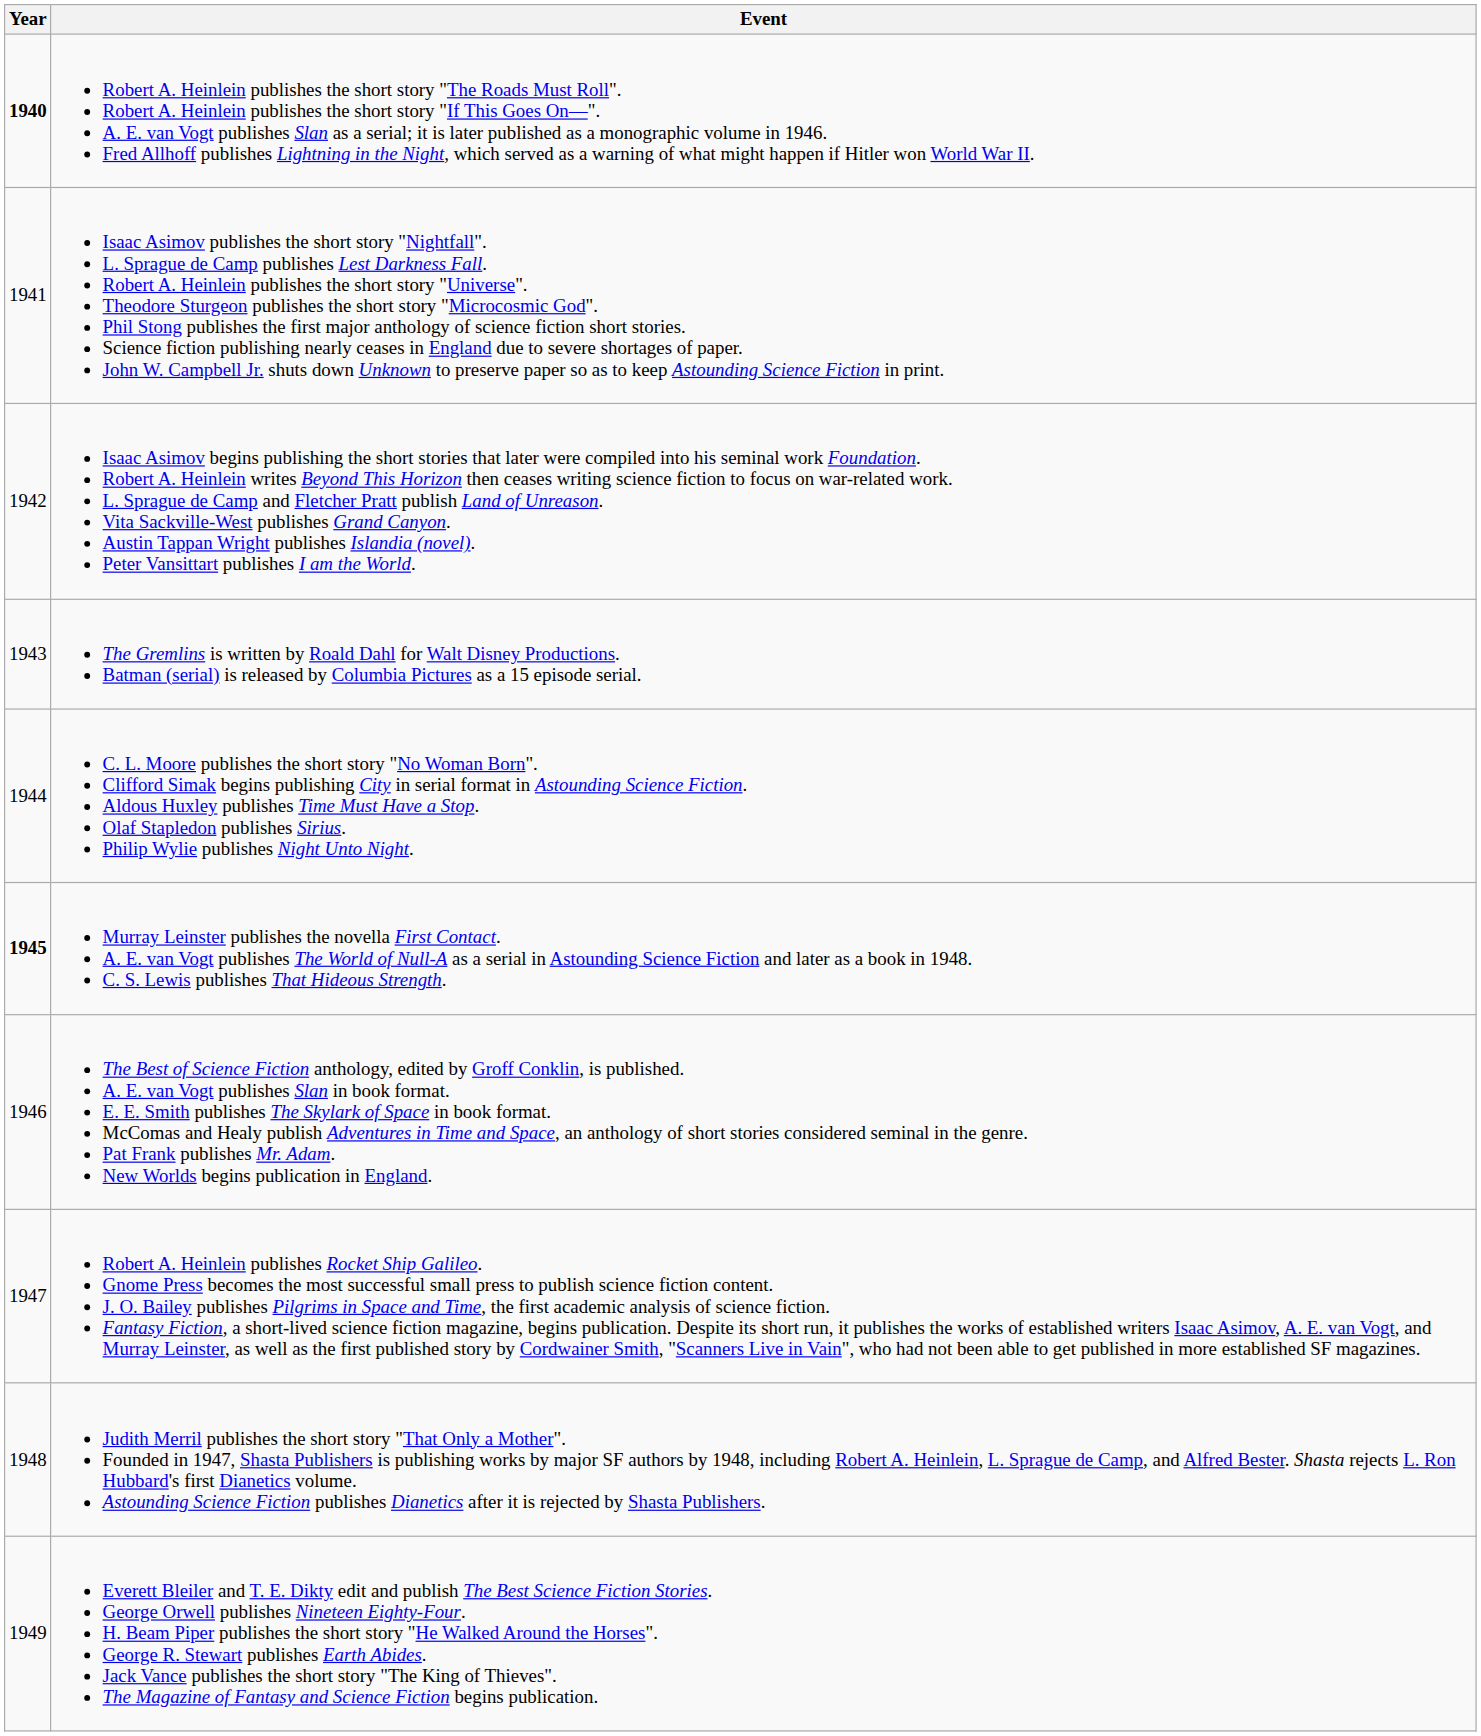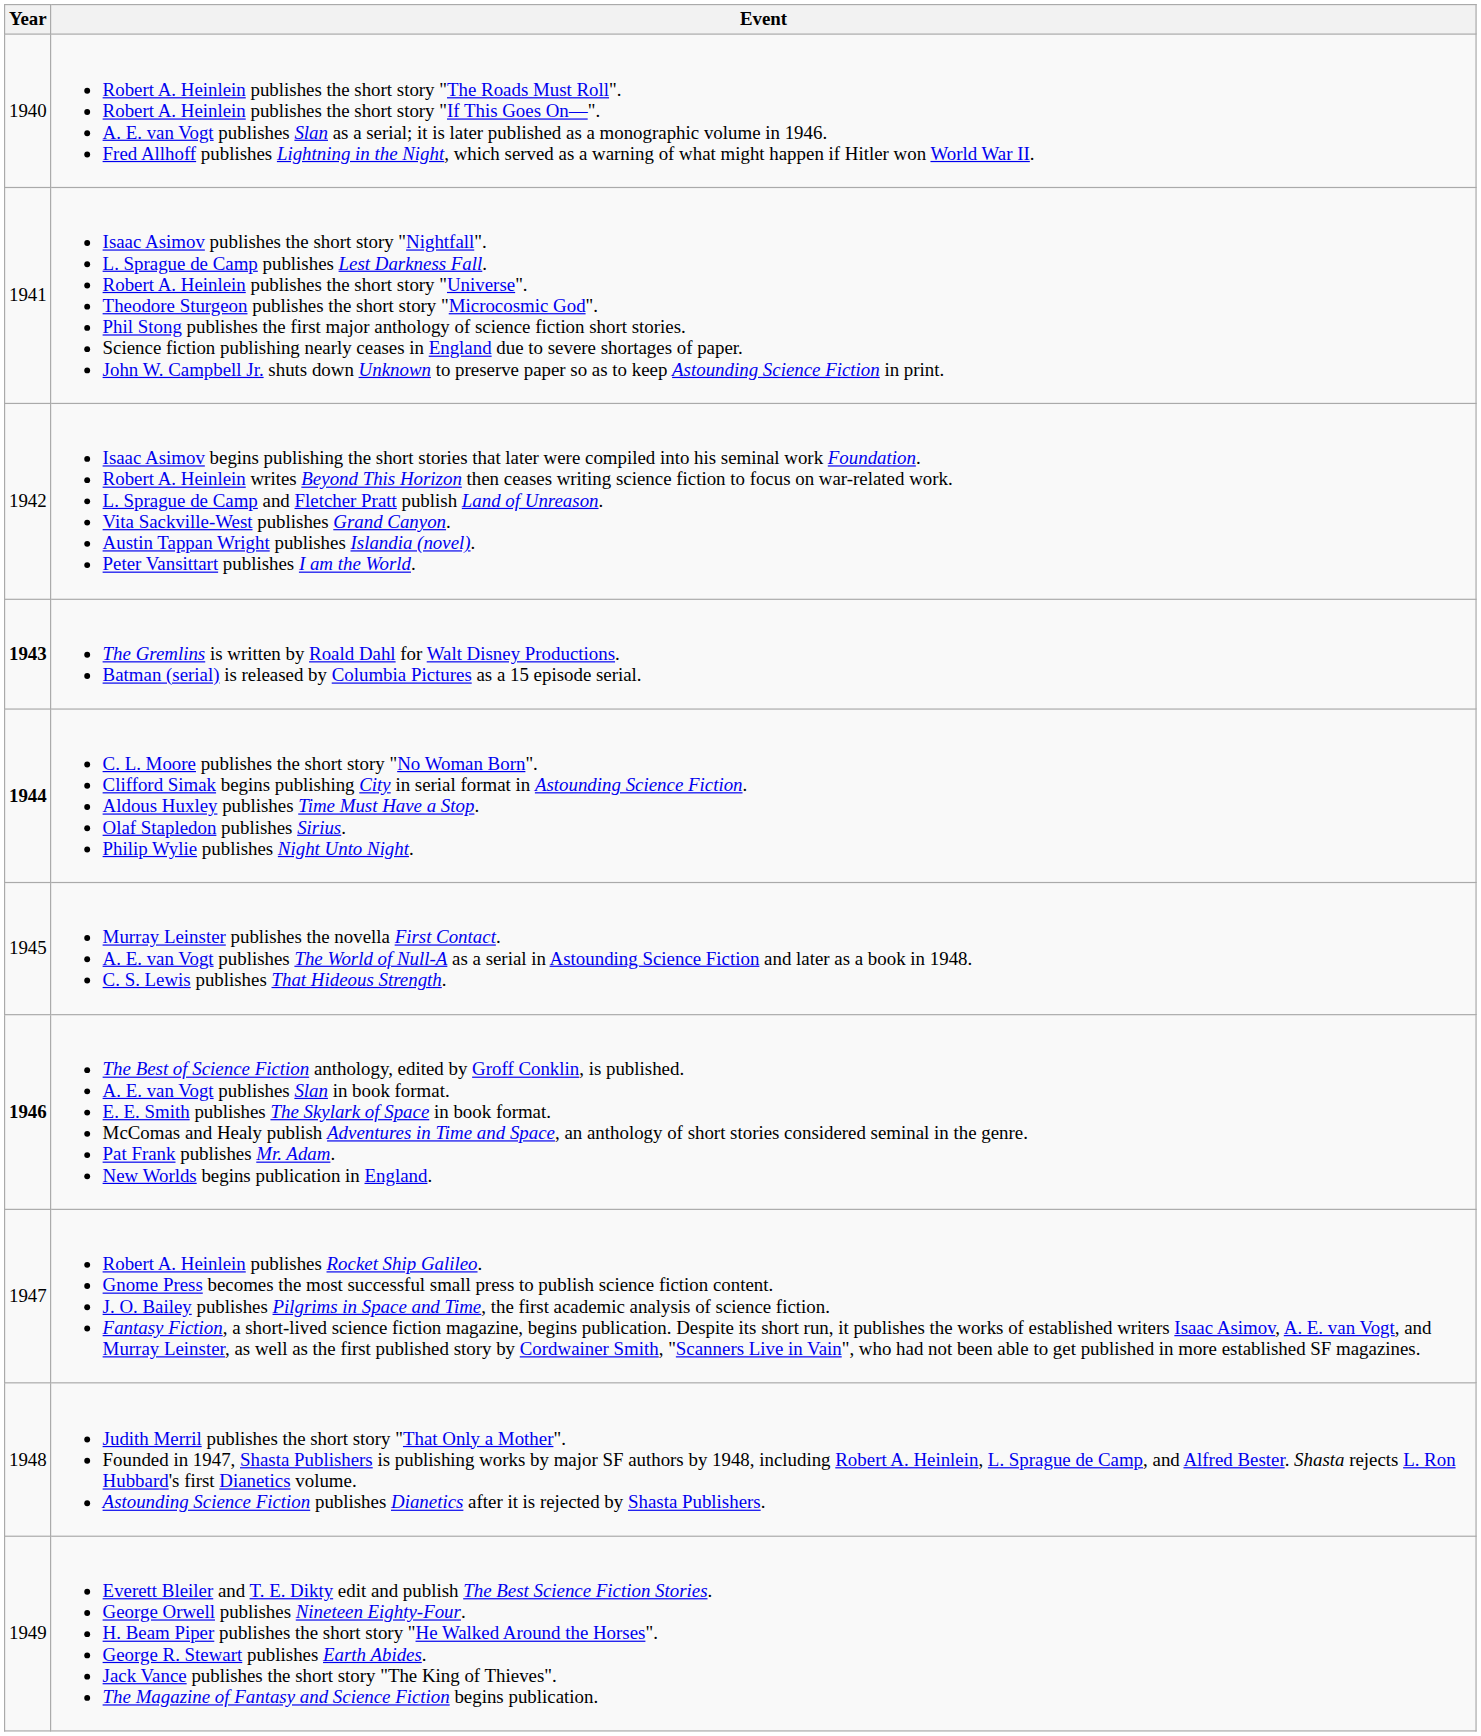(28, 110) bold -> (28, 110) normal
(28, 653) normal -> (28, 653) bold
(28, 795) normal -> (28, 795) bold
(28, 948) bold -> (28, 948) normal
(28, 1111) normal -> (28, 1111) bold
